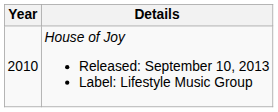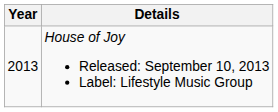(23, 66) 2010 -> (23, 66) 2013
